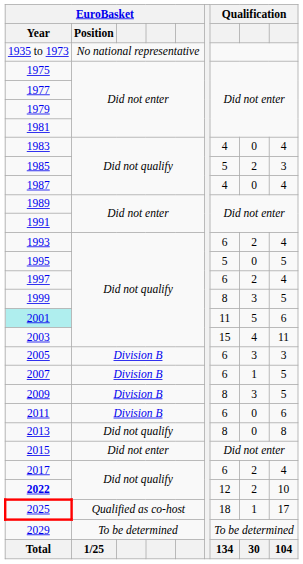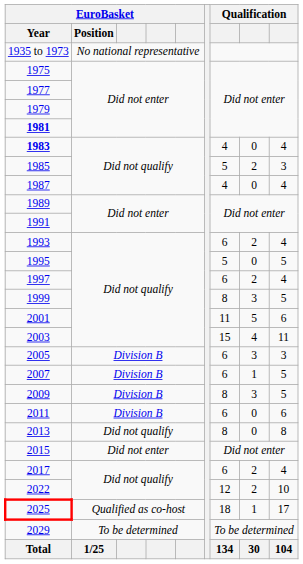(38, 128) normal -> (38, 128) bold
(38, 147) normal -> (38, 147) bold
(38, 318) paleturquoise background -> (38, 318) no background
(38, 489) bold -> (38, 489) normal
